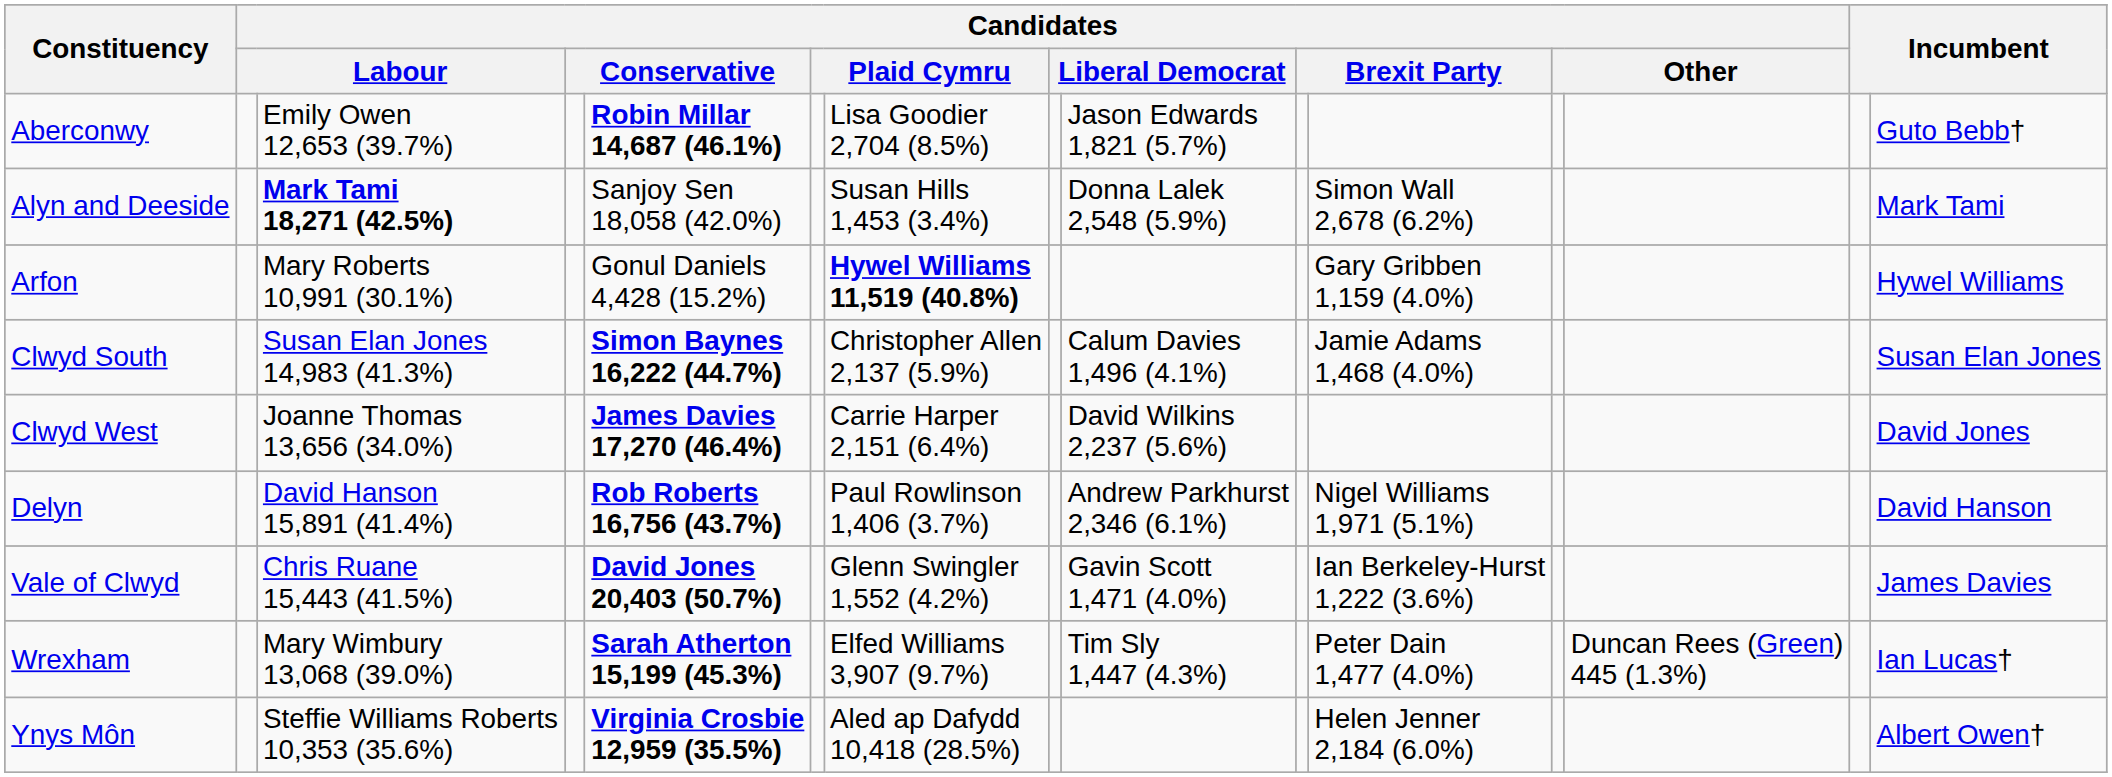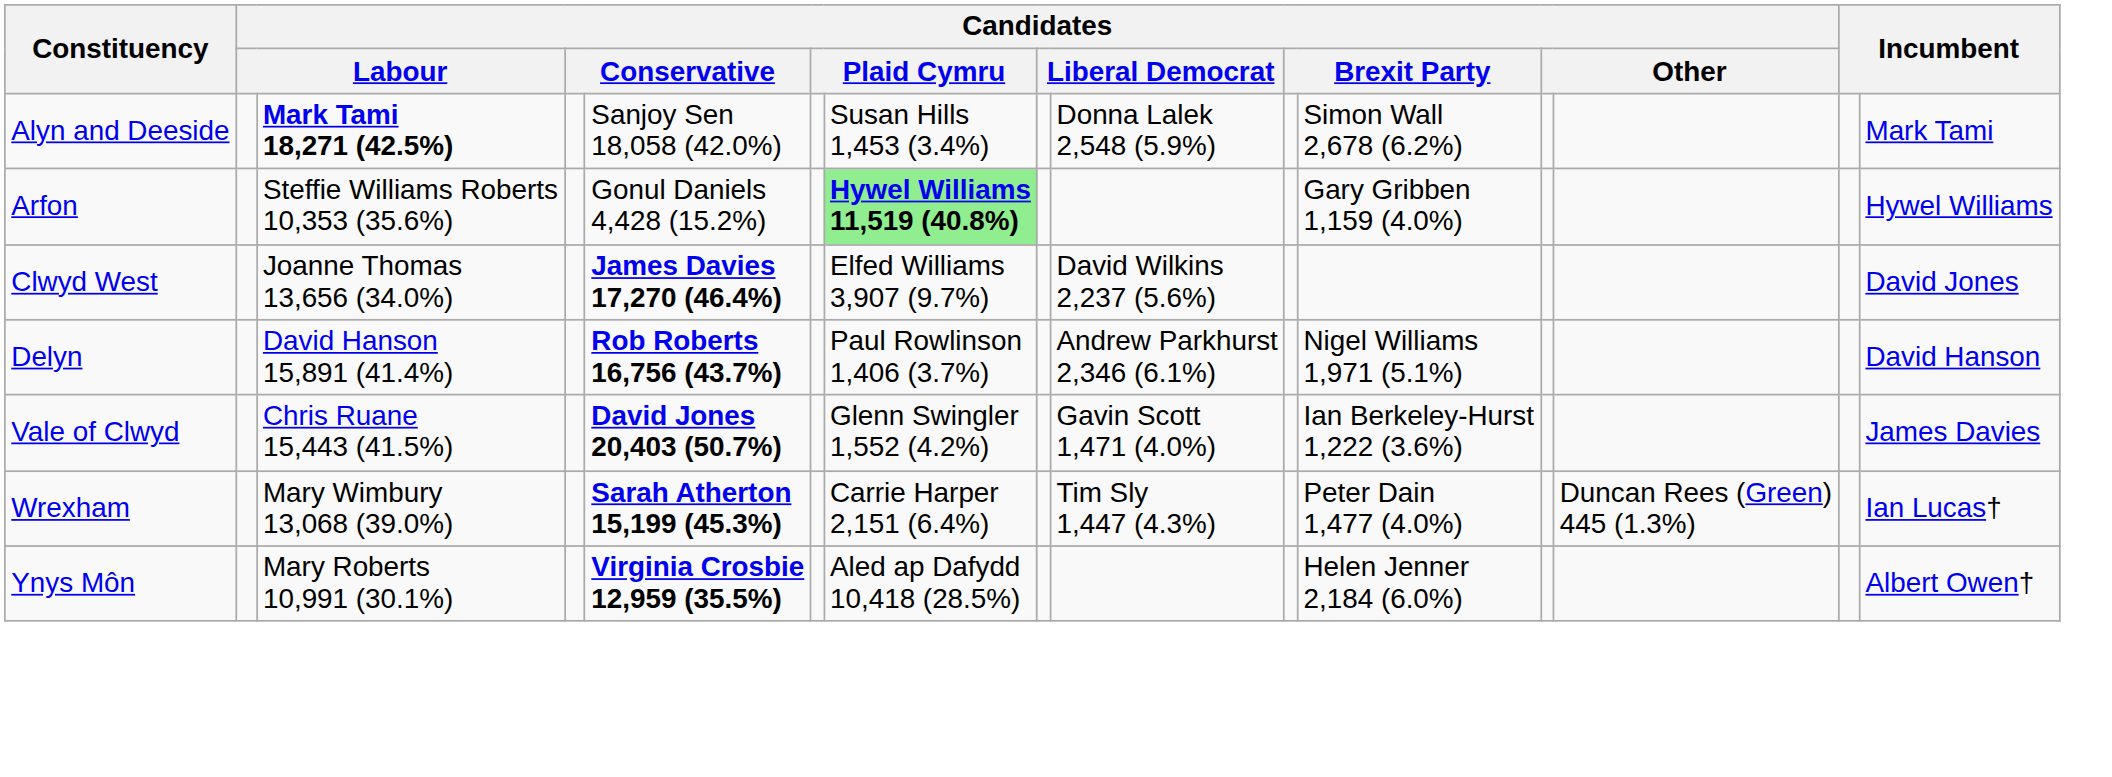- row: (80, 130)
(358, 281) Mary Roberts 10,991 (30.1%) -> (410, 206) Steffie Williams Roberts 10,353 (35.6%)
(930, 281) no background -> (930, 206) lightgreen background
- row: (89, 356)
(914, 432) Carrie Harper 2,151 (6.4%) -> (917, 281) Elfed Williams 3,907 (9.7%)
(917, 658) Elfed Williams 3,907 (9.7%) -> (914, 507) Carrie Harper 2,151 (6.4%)
(410, 734) Steffie Williams Roberts 10,353 (35.6%) -> (358, 583) Mary Roberts 10,991 (30.1%)
